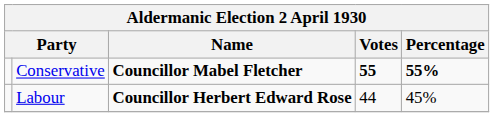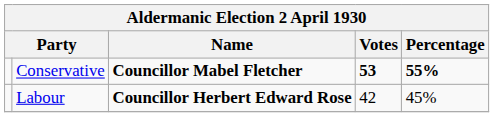(368, 71) 55 -> (368, 71) 53
(368, 97) 44 -> (368, 97) 42
